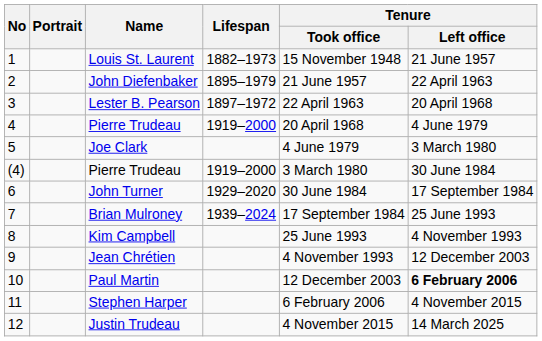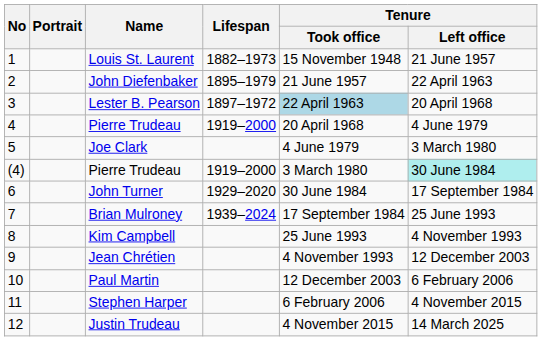(323, 103) no background -> (323, 103) lightblue background
(453, 170) no background -> (453, 170) paleturquoise background
(464, 280) bold -> (462, 280) normal
